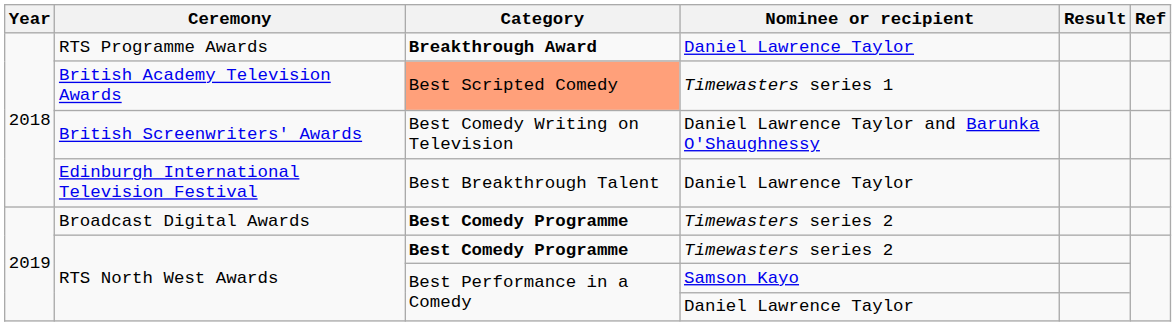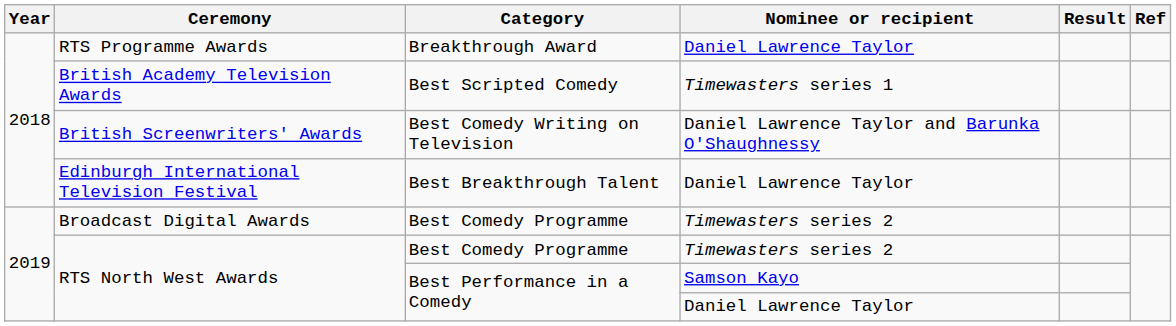(503, 47) bold -> (503, 47) normal
(513, 86) lightsalmon background -> (513, 86) no background
(519, 221) bold -> (519, 221) normal
(519, 250) bold -> (519, 250) normal
